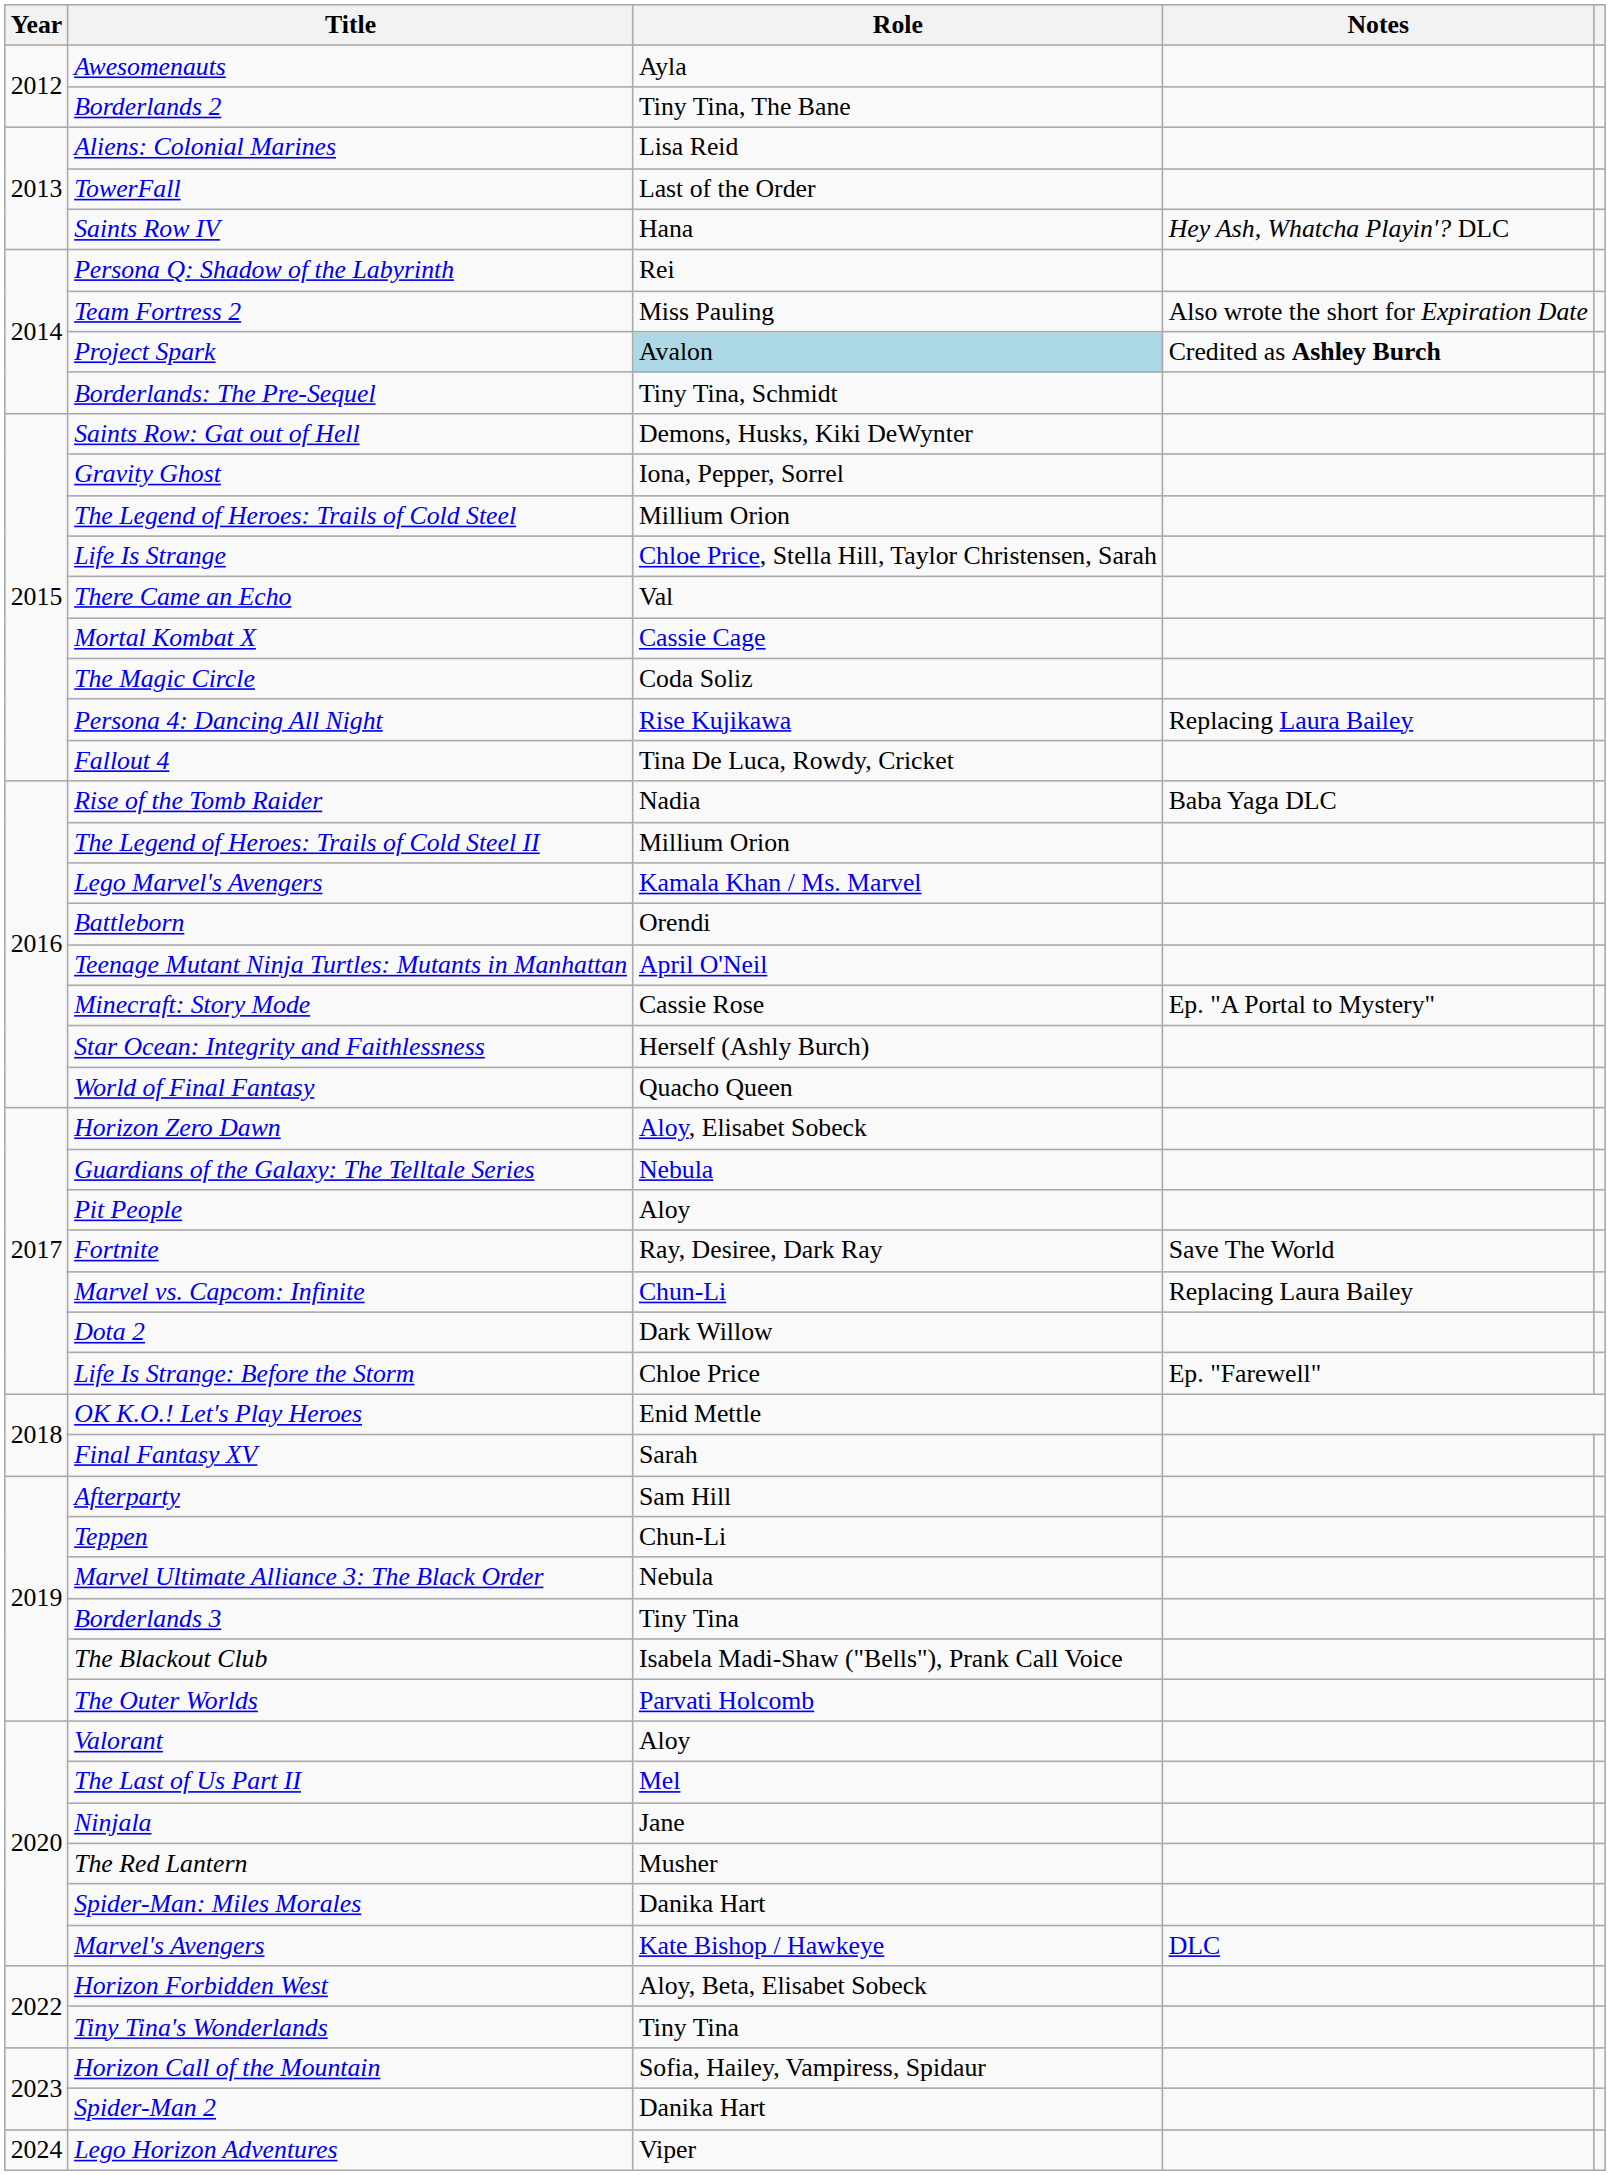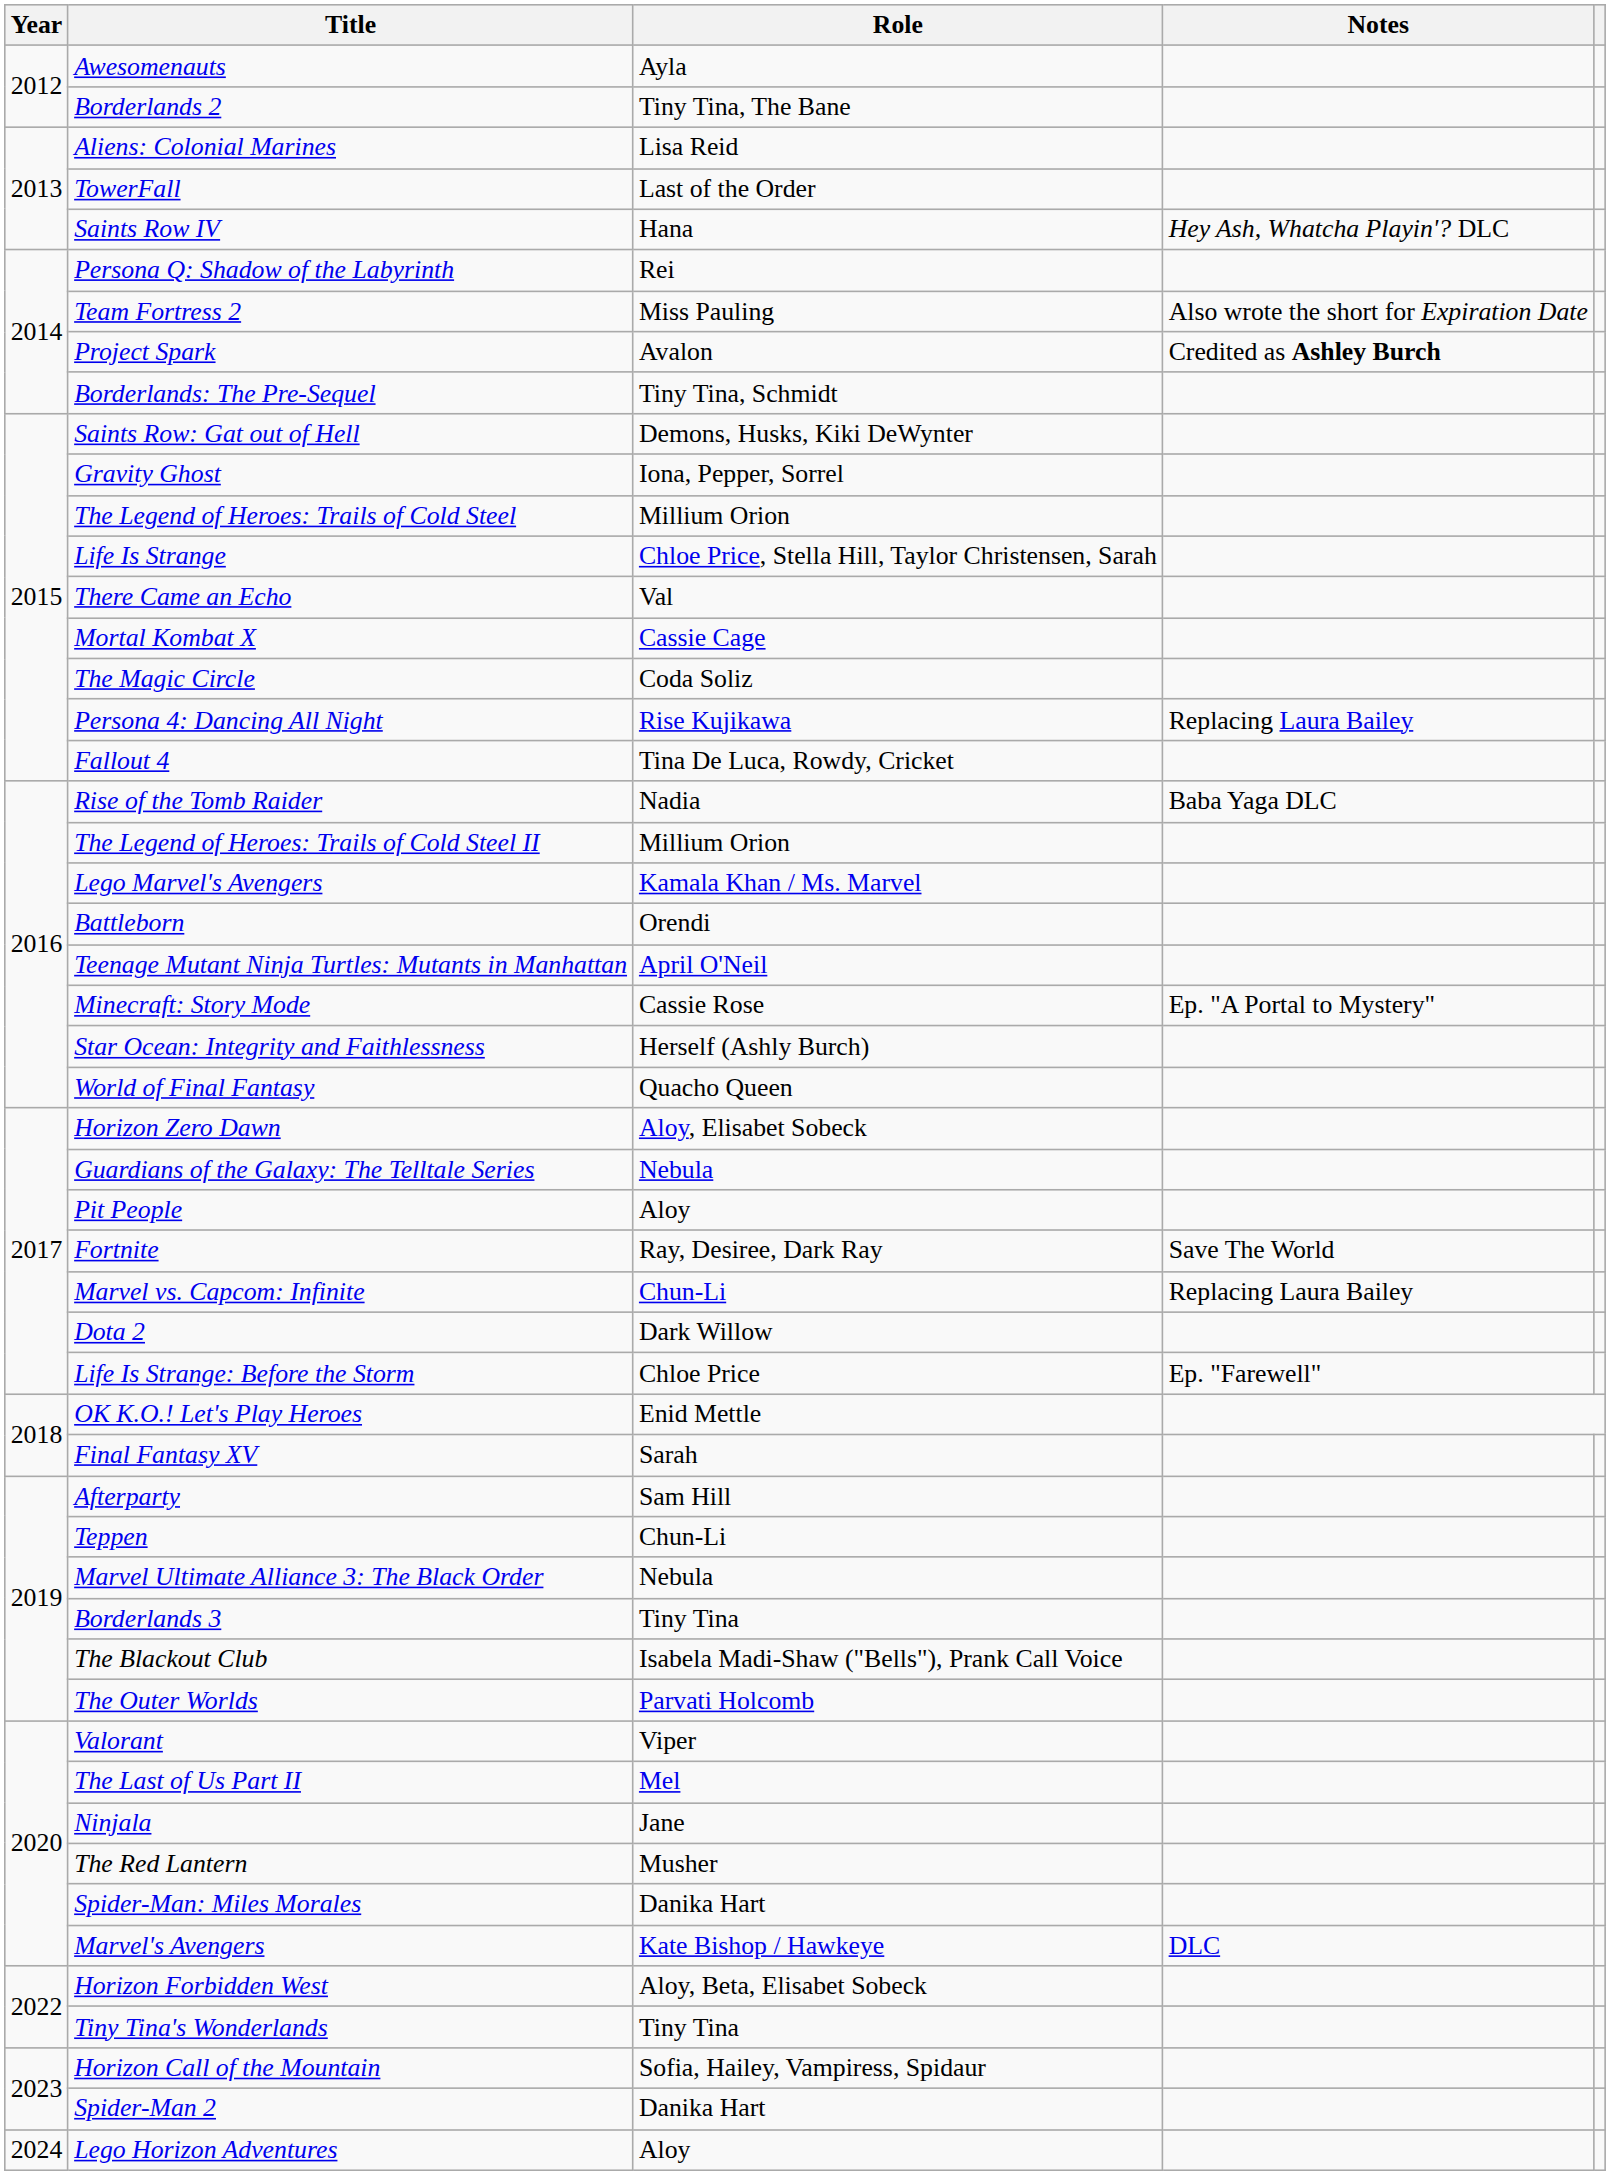(676, 351) lightblue background -> (676, 351) no background
(665, 1740) Aloy -> (667, 1740) Viper
(667, 2149) Viper -> (665, 2149) Aloy
